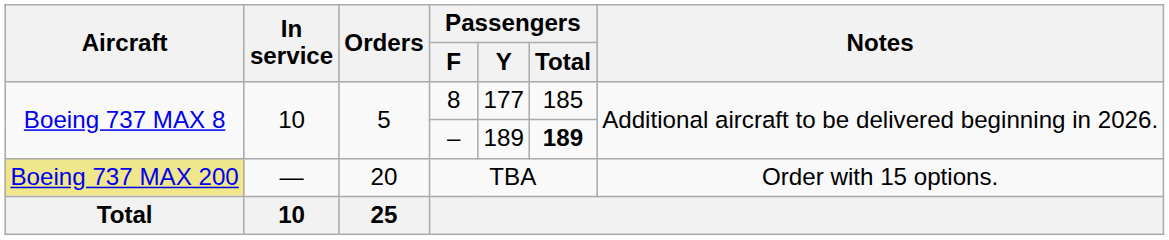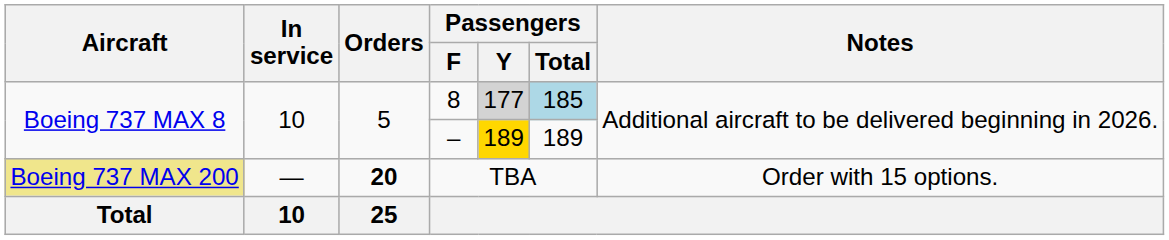(504, 100) no background -> (504, 100) lightgrey background
(563, 100) no background -> (563, 100) lightblue background
(504, 138) no background -> (504, 138) gold background
(563, 138) bold -> (563, 138) normal
(384, 176) normal -> (384, 176) bold
